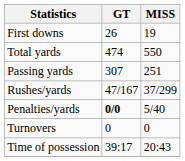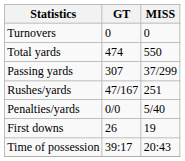rows swapped: (35, 33) <-> (32, 128)
(153, 71) 251 -> (160, 71) 37/299
(160, 90) 37/299 -> (153, 90) 251
(113, 109) bold -> (113, 109) normal
